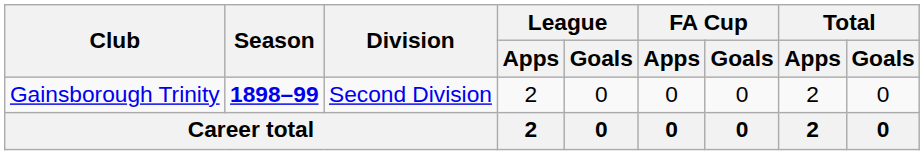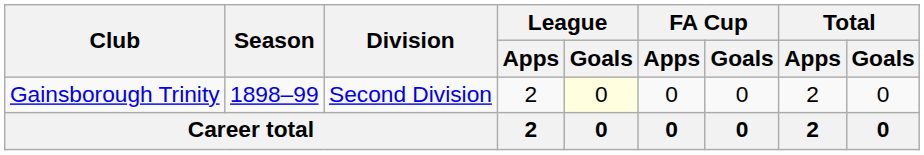(274, 94) bold -> (274, 94) normal
(601, 94) no background -> (601, 94) lightyellow background
